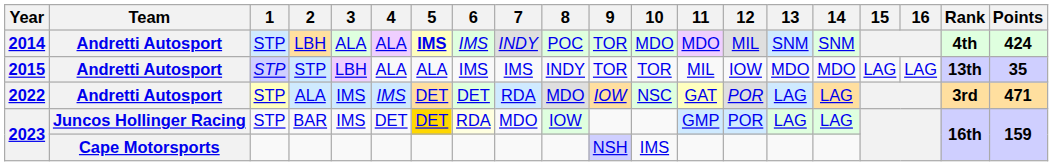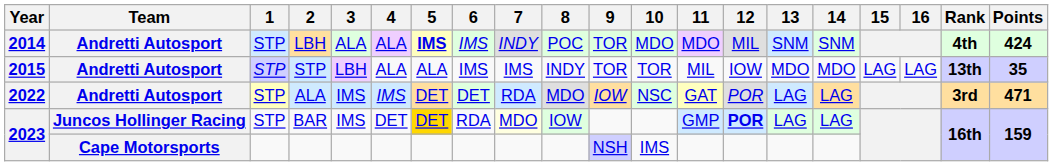(473, 121) lightyellow background -> (473, 121) no background
(518, 121) no background -> (518, 121) lightyellow background
(745, 121) normal -> (745, 121) bold
